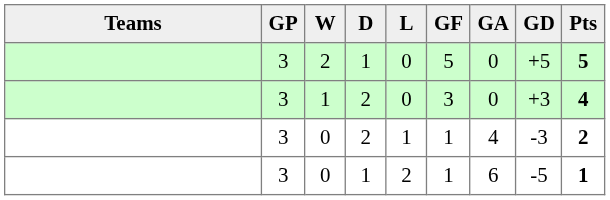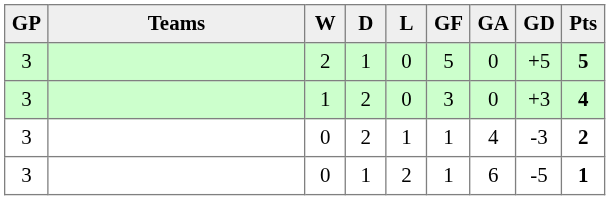columns swapped: (133, 23) <-> (283, 23)
